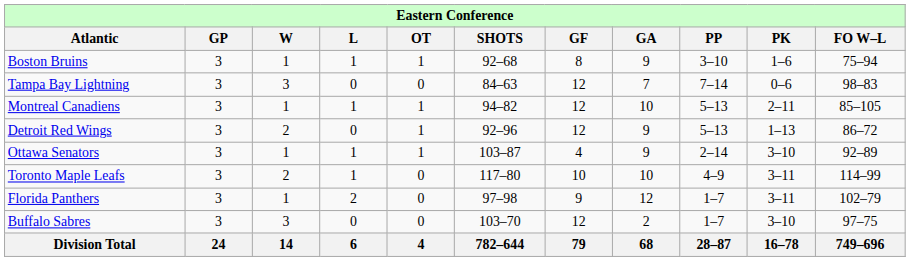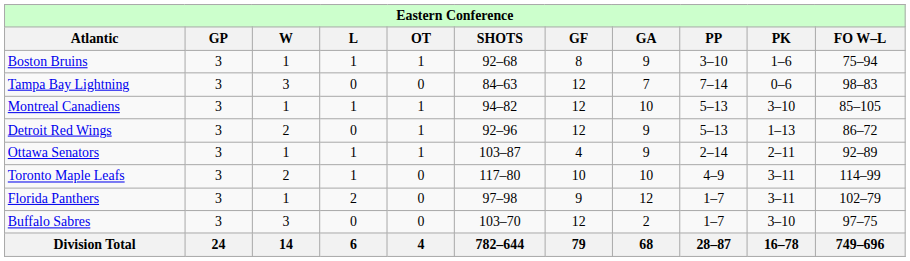(781, 107) 2–11 -> (781, 107) 3–10
(781, 152) 3–10 -> (781, 152) 2–11
